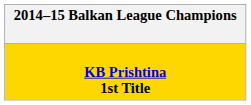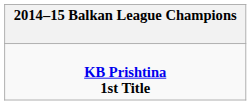(125, 80) gold background -> (125, 80) no background
